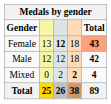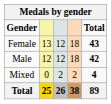(61, 43) bold -> (61, 43) normal
(94, 43) lightsalmon background -> (94, 43) no background
(75, 74) bold -> (75, 74) normal
